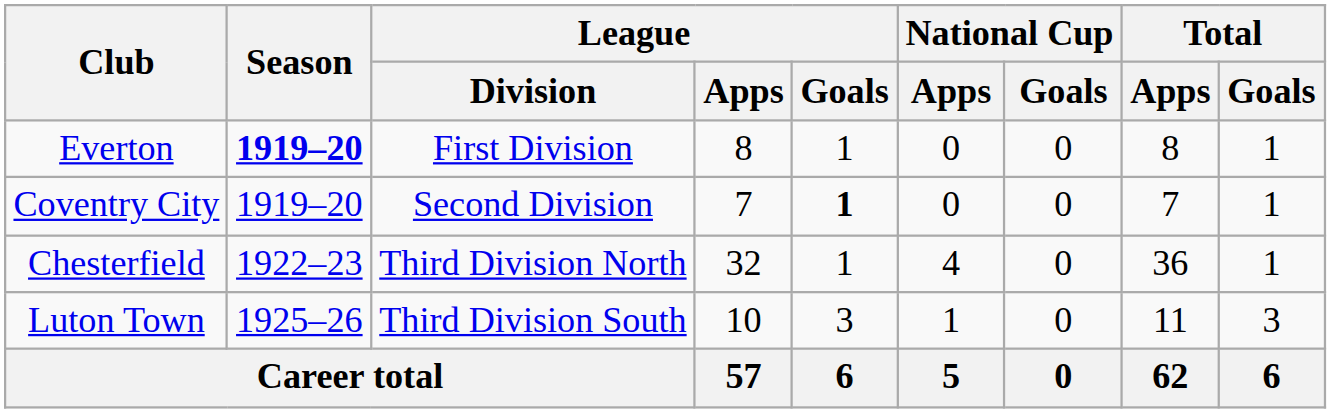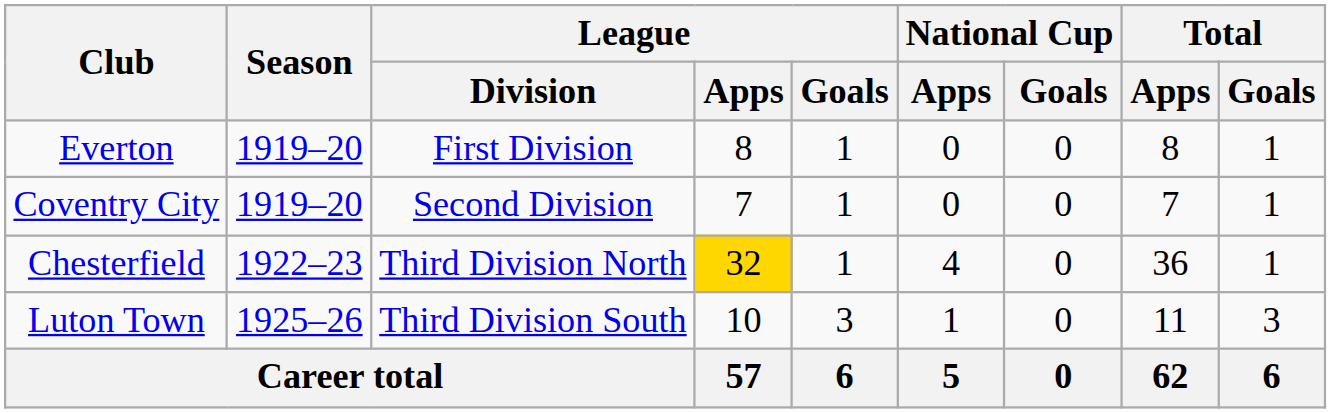(299, 147) bold -> (299, 147) normal
(845, 205) bold -> (845, 205) normal
(744, 262) no background -> (744, 262) gold background
